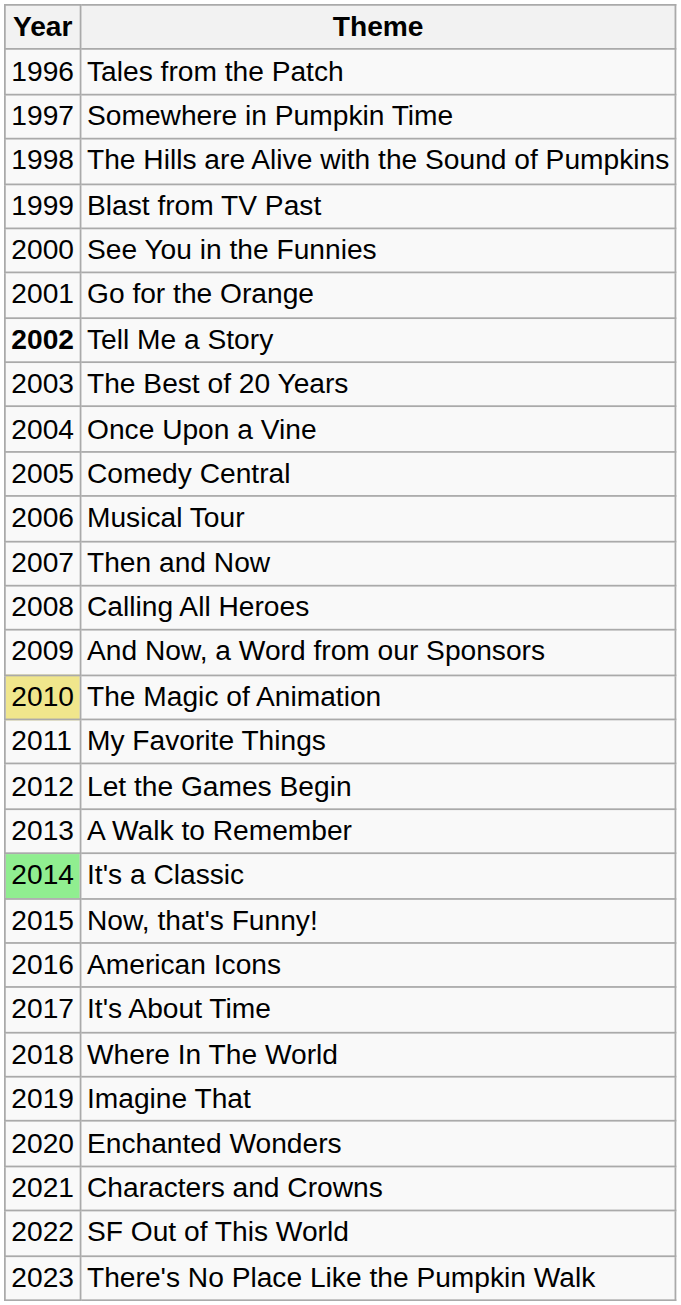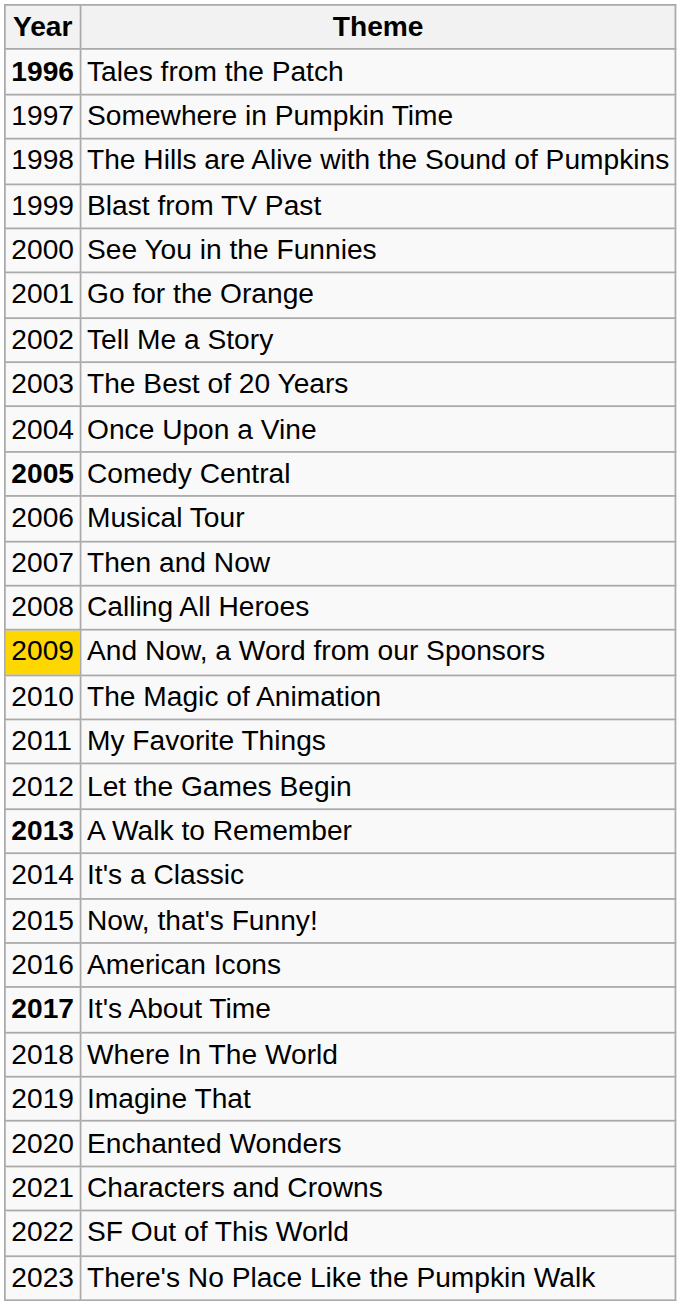(43, 71) normal -> (43, 71) bold
(43, 339) bold -> (43, 339) normal
(43, 473) normal -> (43, 473) bold
(43, 652) no background -> (43, 652) gold background
(43, 696) khaki background -> (43, 696) no background
(43, 830) normal -> (43, 830) bold
(43, 875) lightgreen background -> (43, 875) no background
(43, 1009) normal -> (43, 1009) bold
